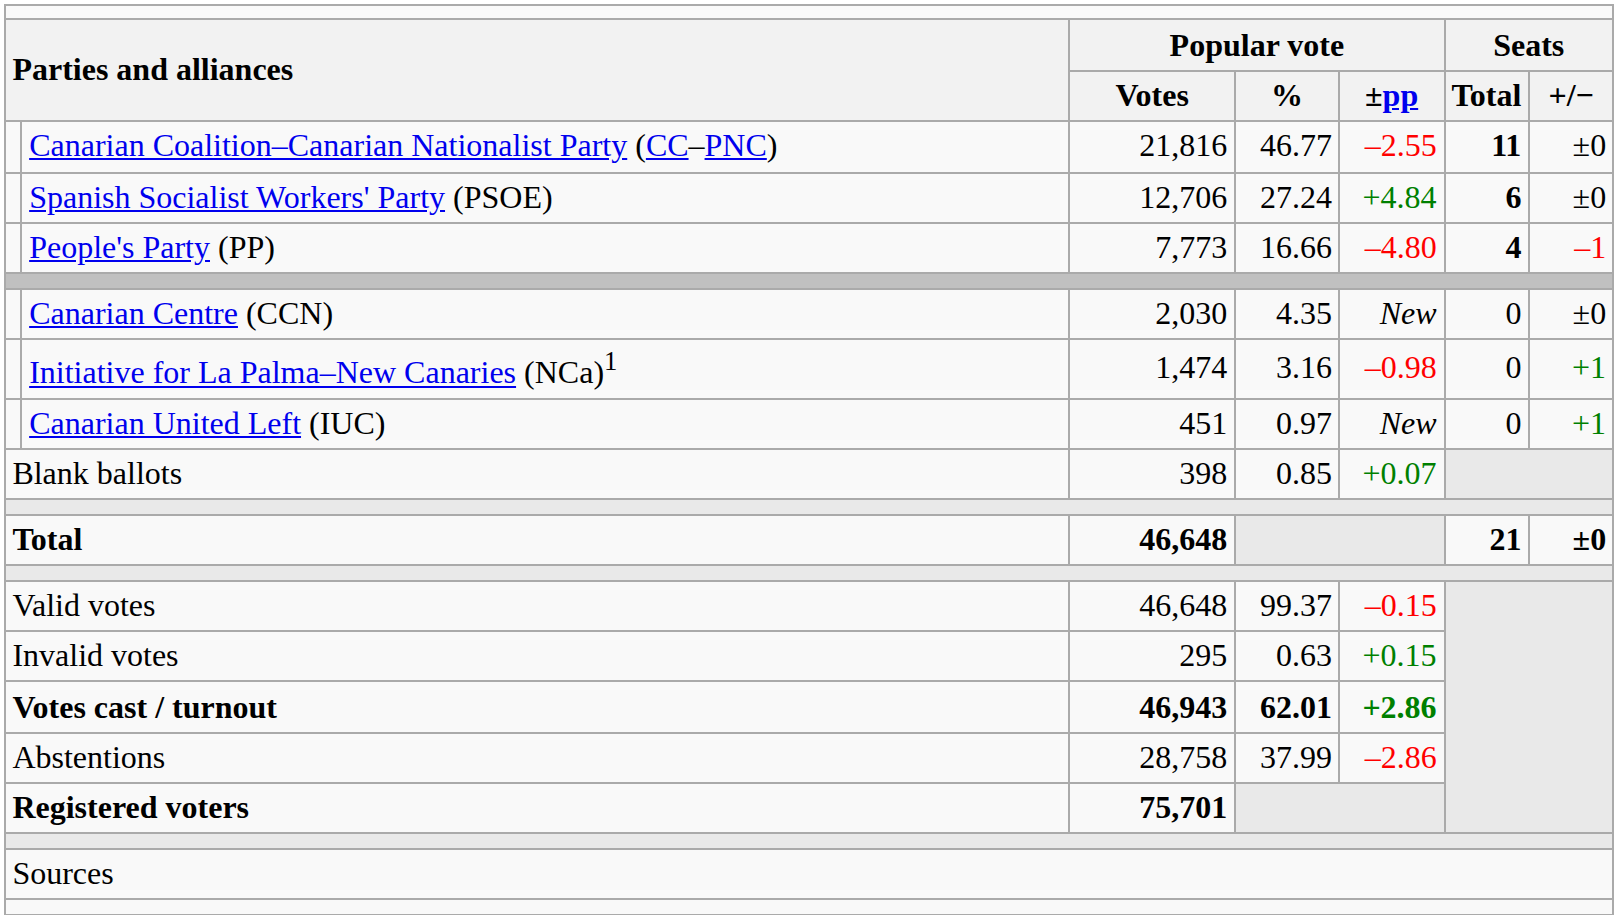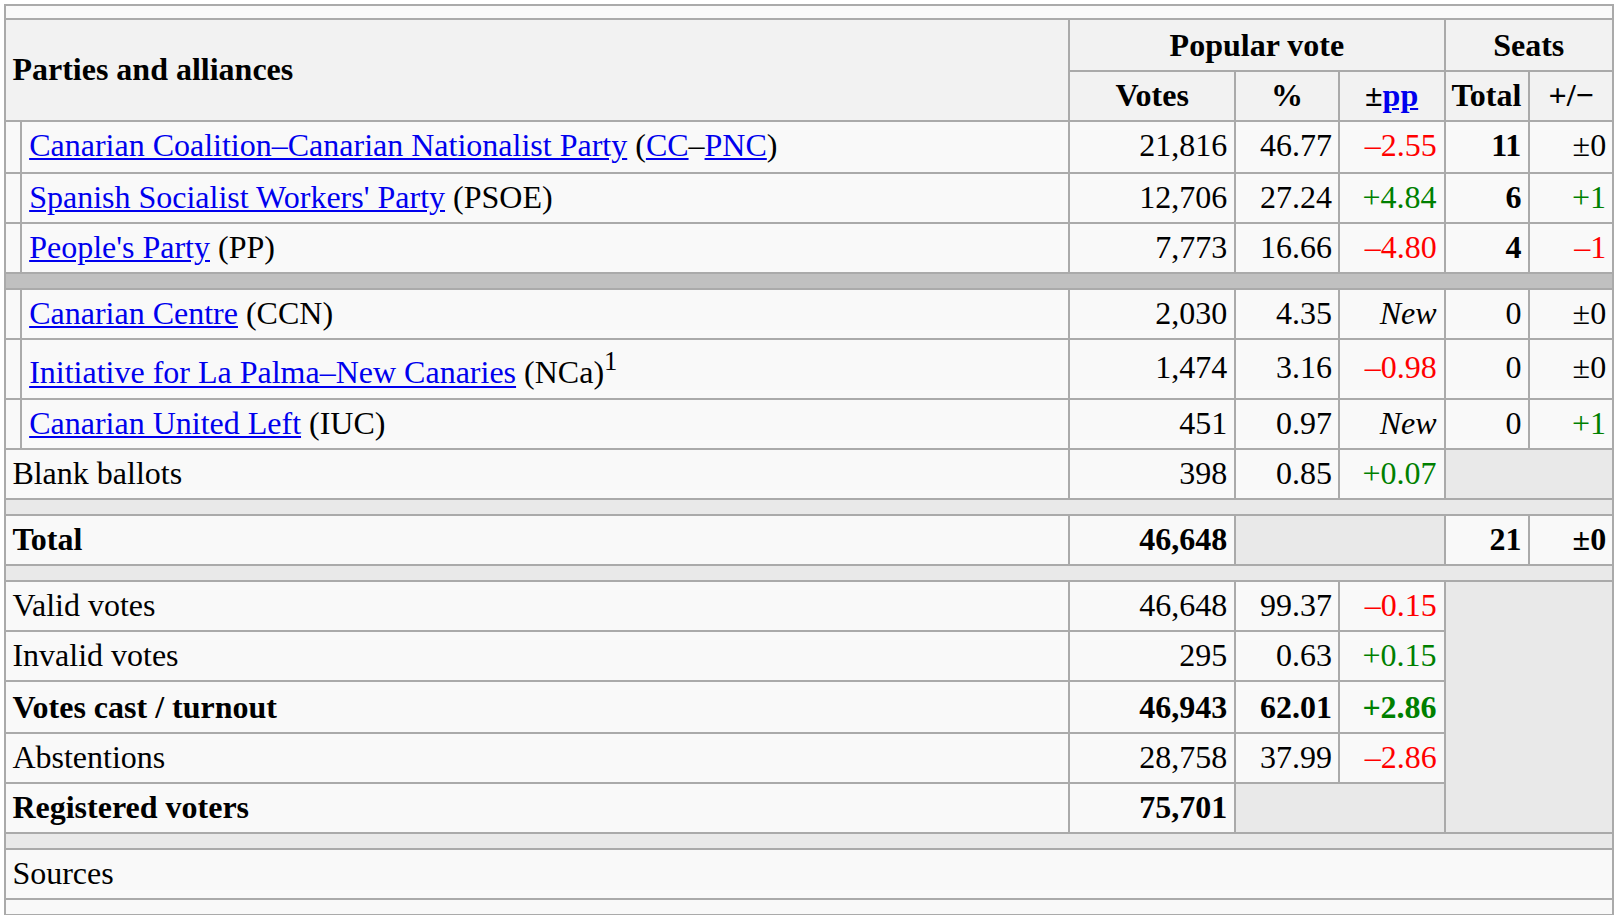(1589, 196) ±0 -> (1589, 196) +1
(1589, 368) +1 -> (1589, 368) ±0
